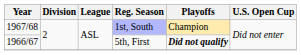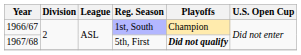(22, 27) 1967/68 -> (22, 27) 1966/67
(22, 42) 1966/67 -> (22, 42) 1967/68
